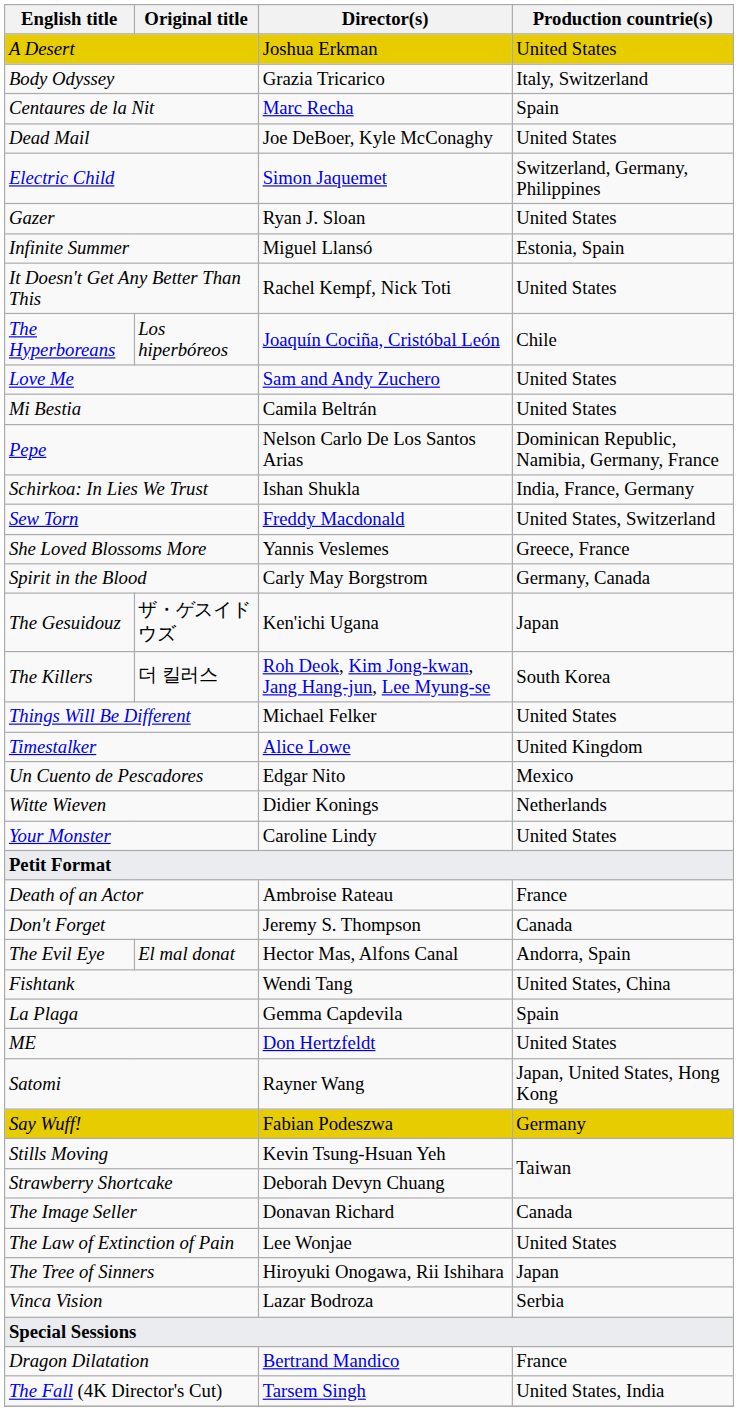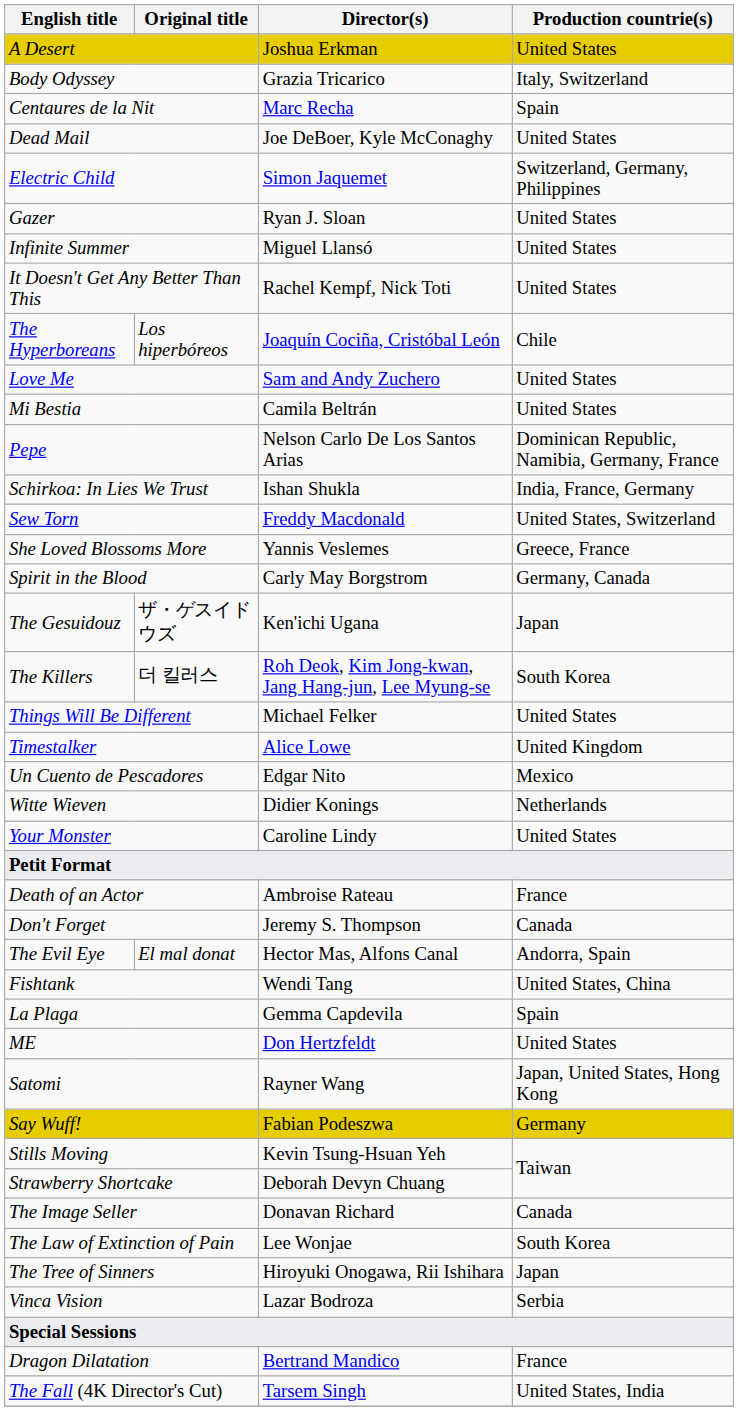(570, 248) Estonia, Spain -> (566, 248) United States
(566, 1242) United States -> (563, 1242) South Korea
